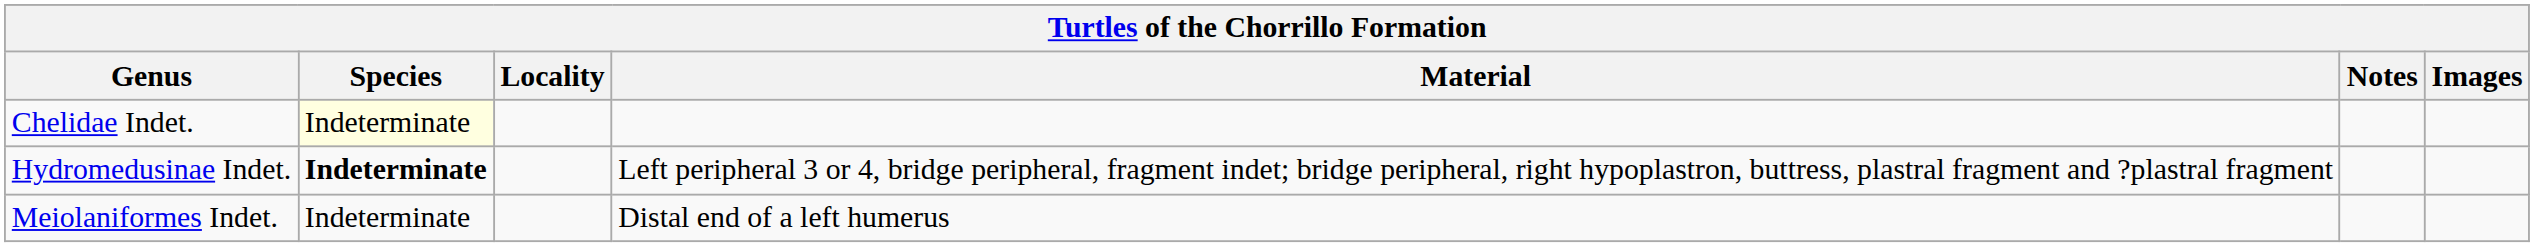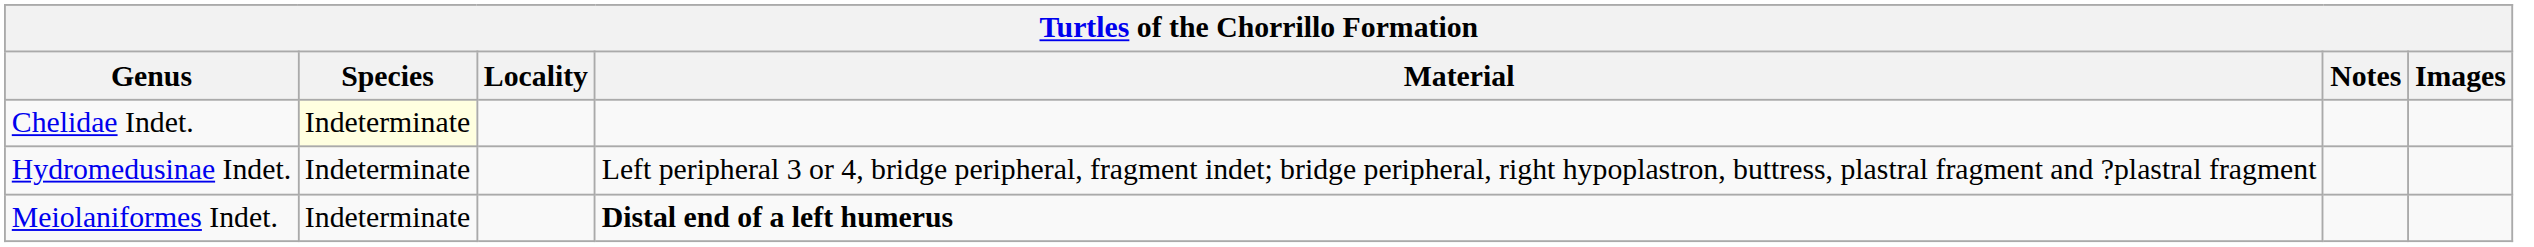(396, 169) bold -> (387, 169) normal
(784, 216) normal -> (777, 216) bold
